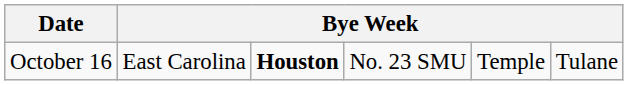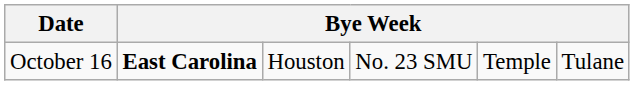(184, 61) normal -> (190, 61) bold
(298, 61) bold -> (306, 61) normal
